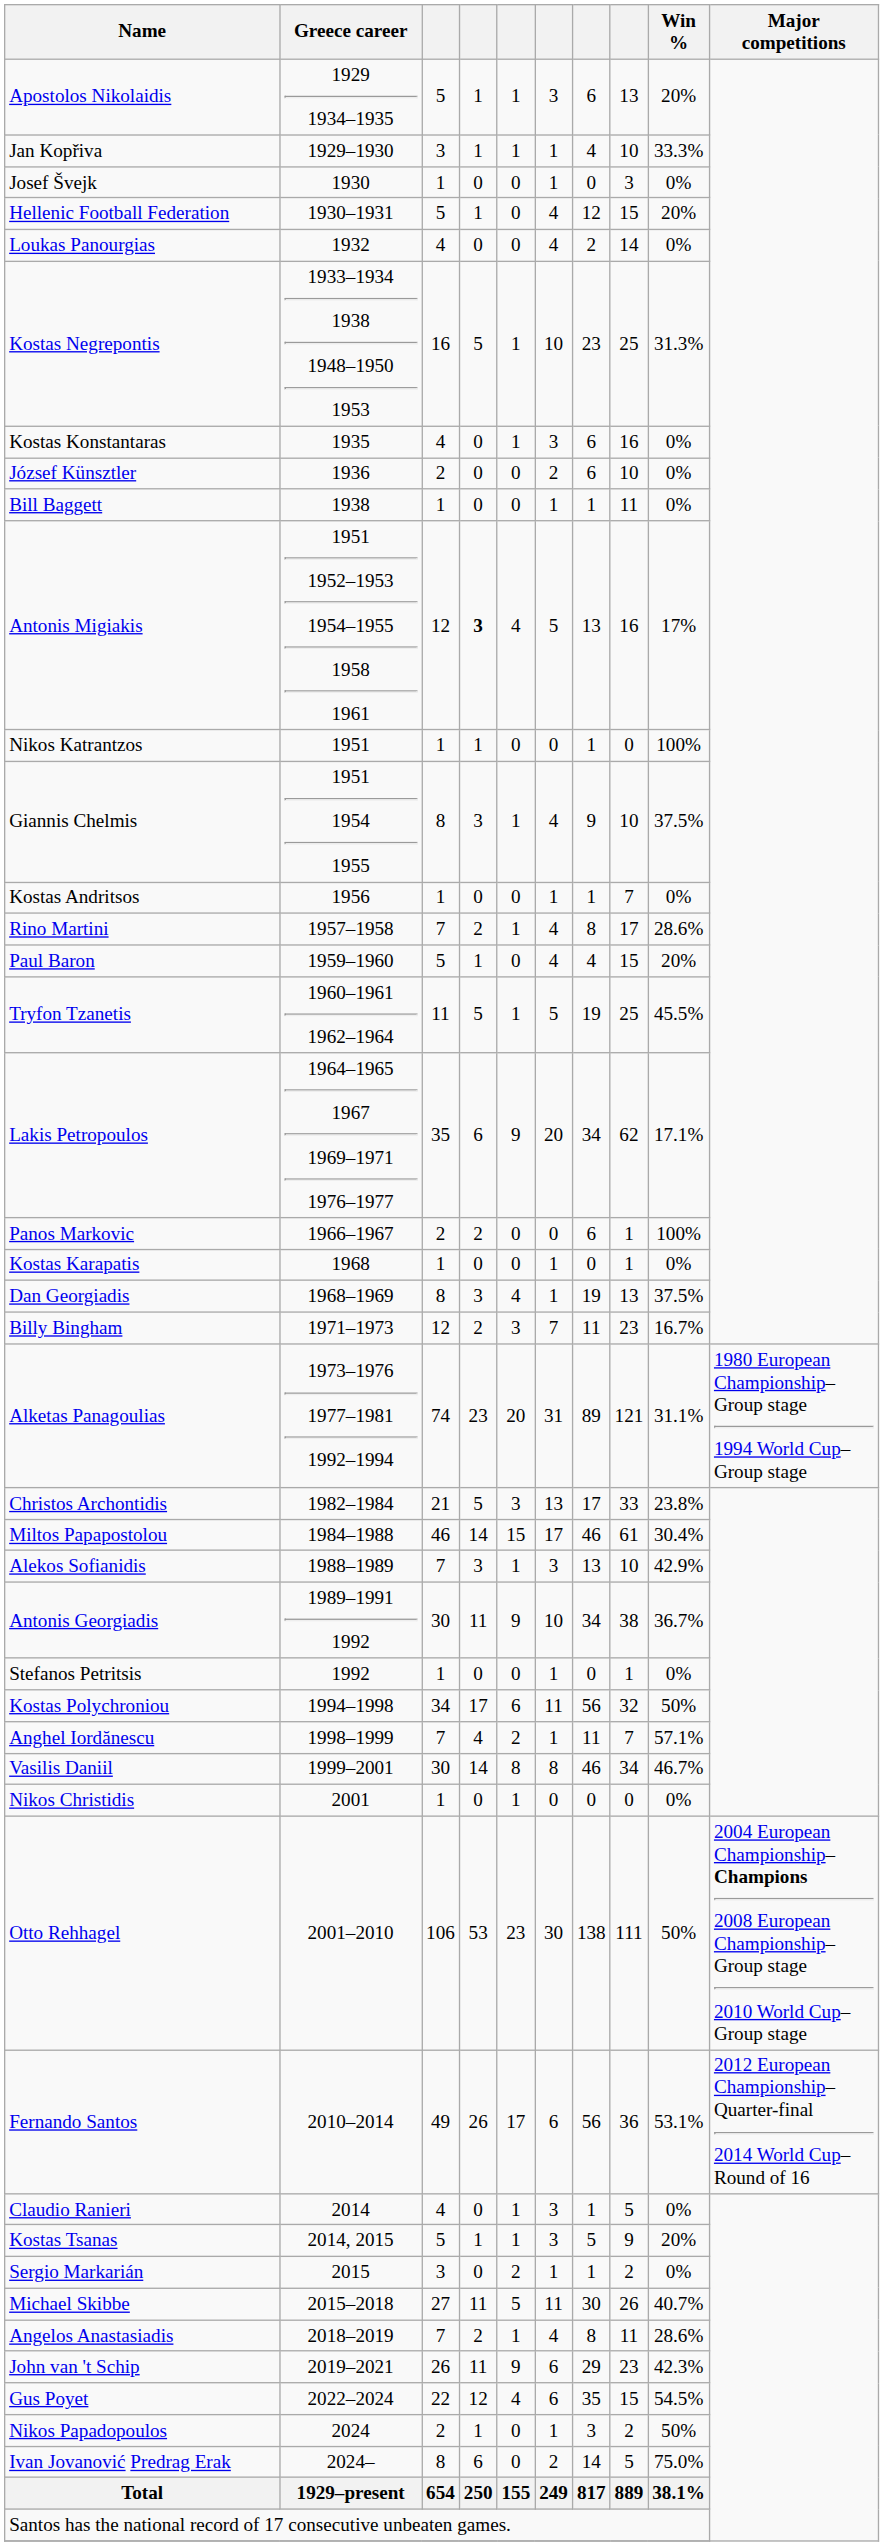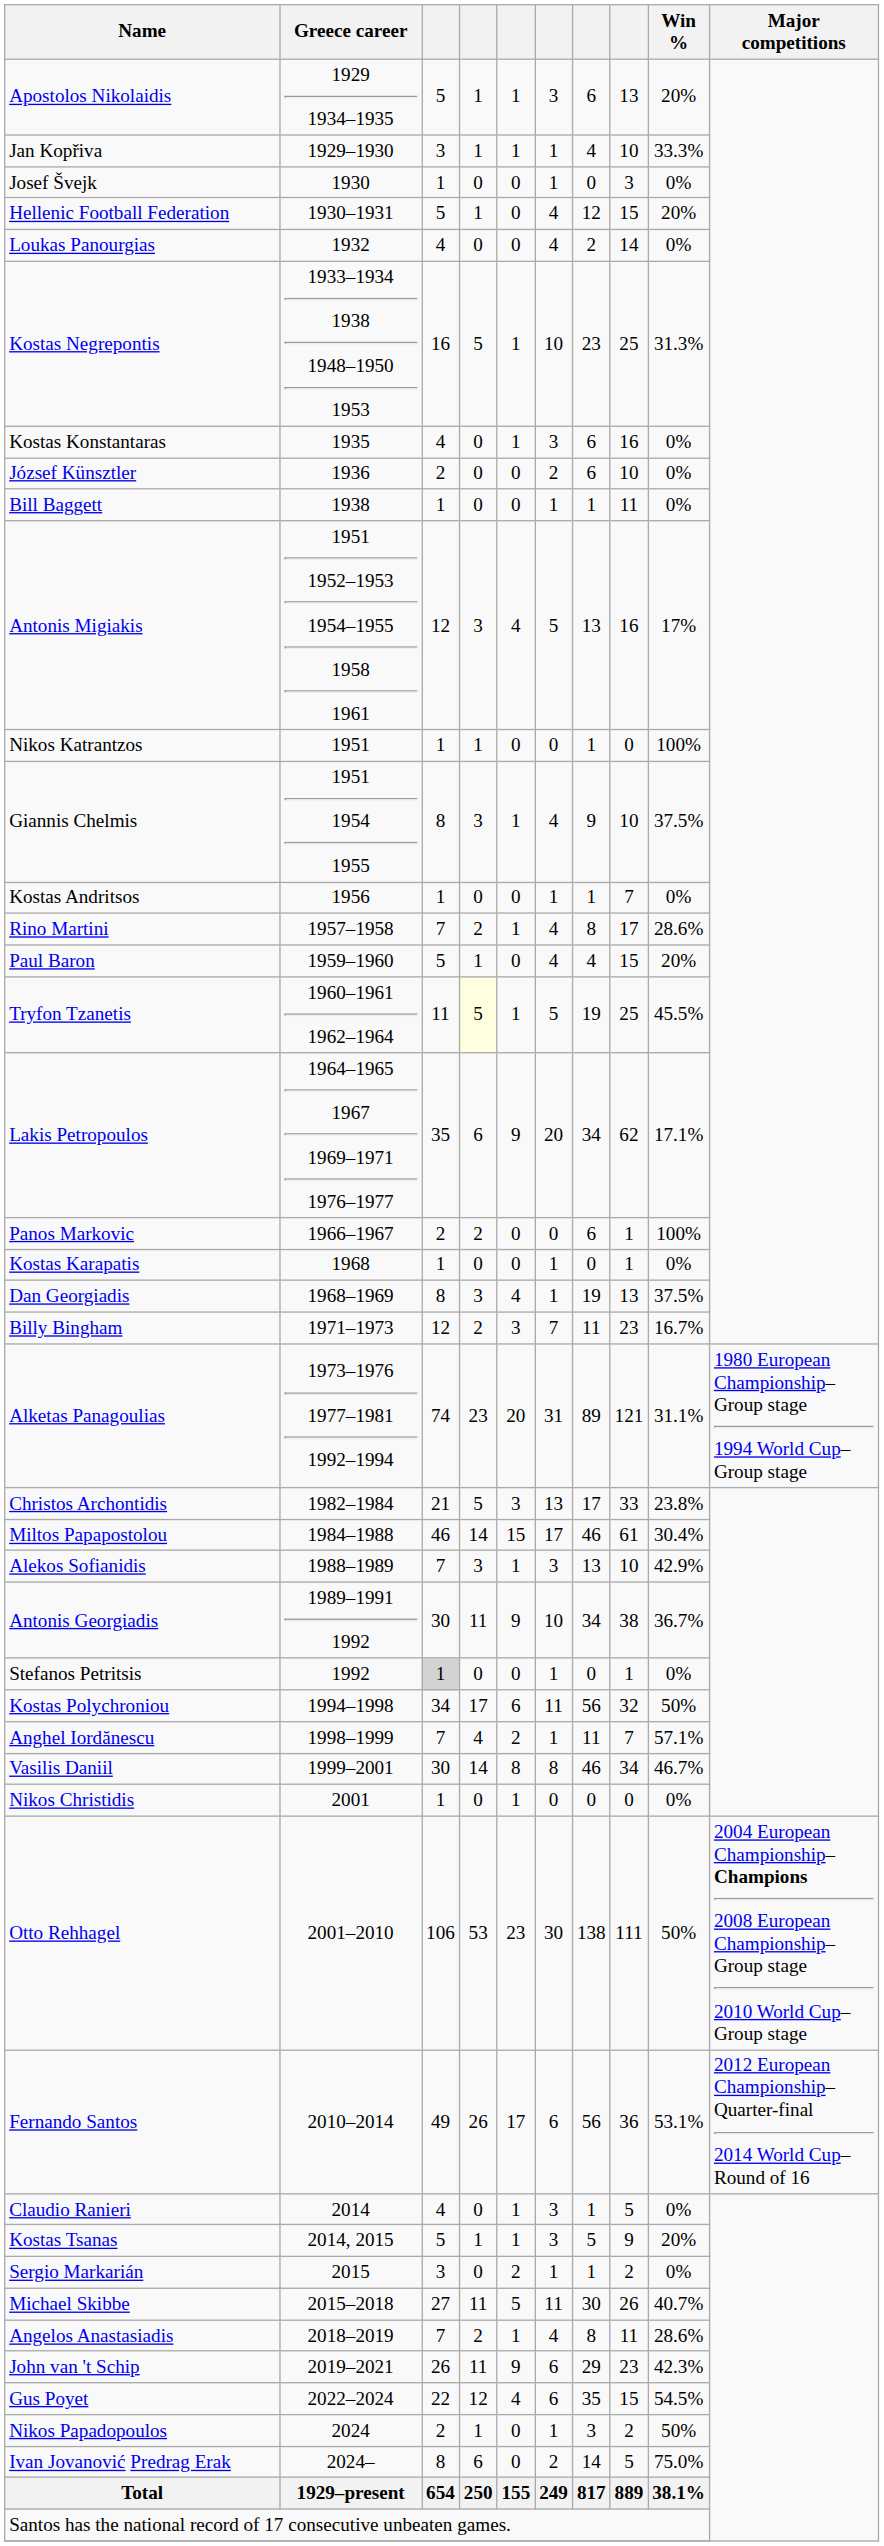(478, 625) bold -> (478, 625) normal
(478, 1014) no background -> (478, 1014) lightyellow background
(440, 1674) no background -> (440, 1674) lightgrey background
